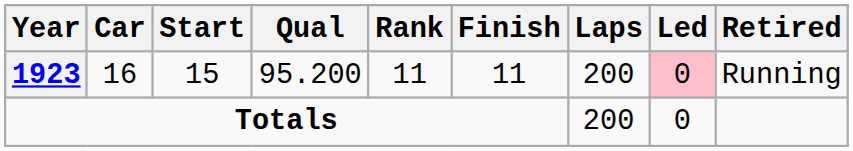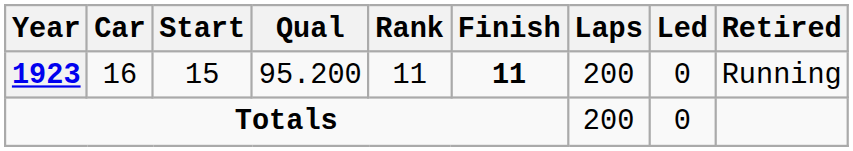(509, 75) normal -> (509, 75) bold
(682, 75) pink background -> (682, 75) no background
